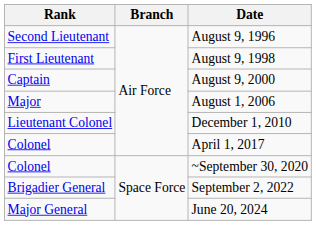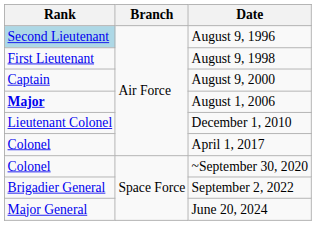(58, 36) no background -> (58, 36) lightblue background
(24, 101) normal -> (26, 101) bold
